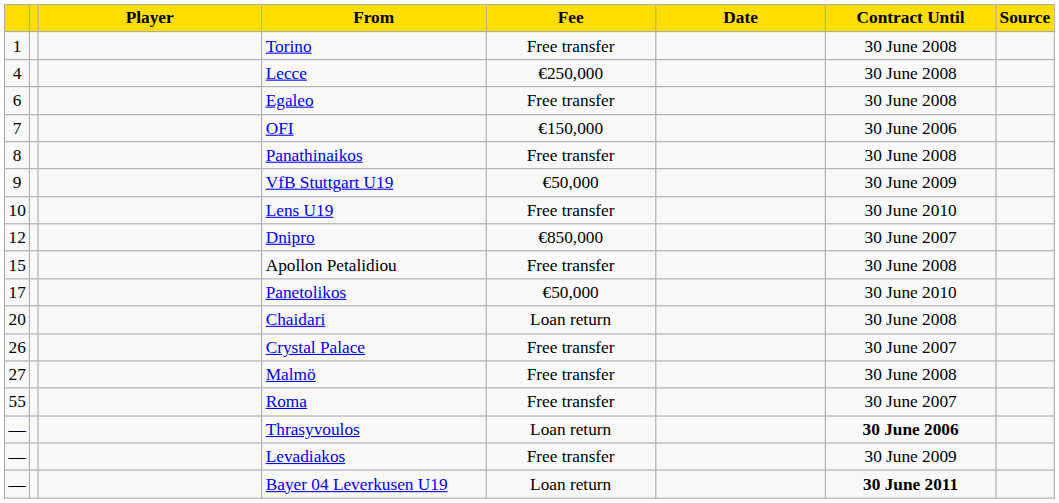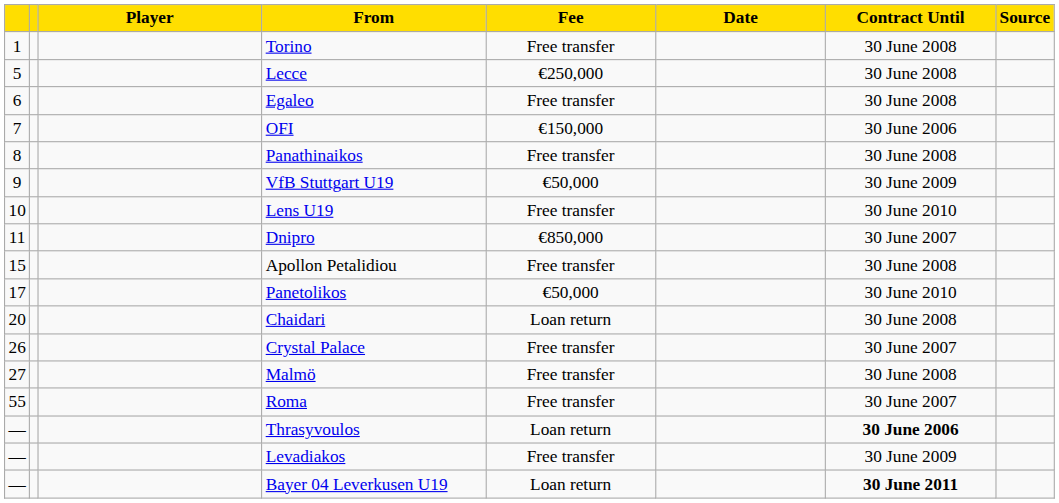(17, 73) 4 -> (17, 73) 5
(17, 237) 12 -> (17, 237) 11
